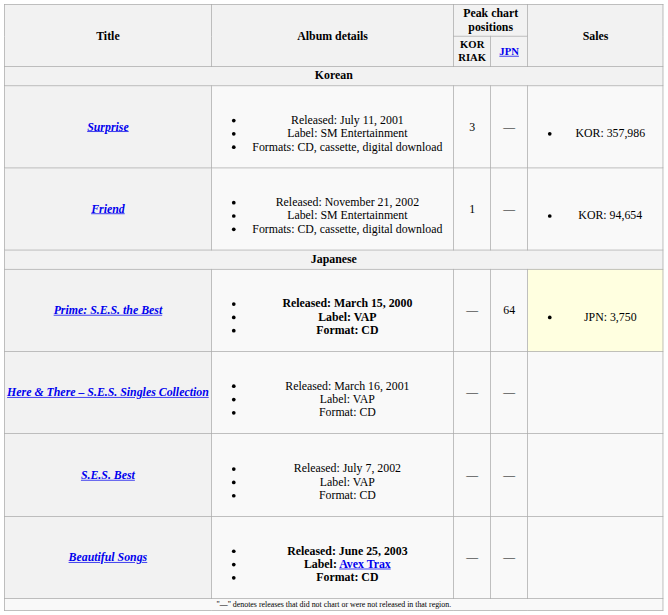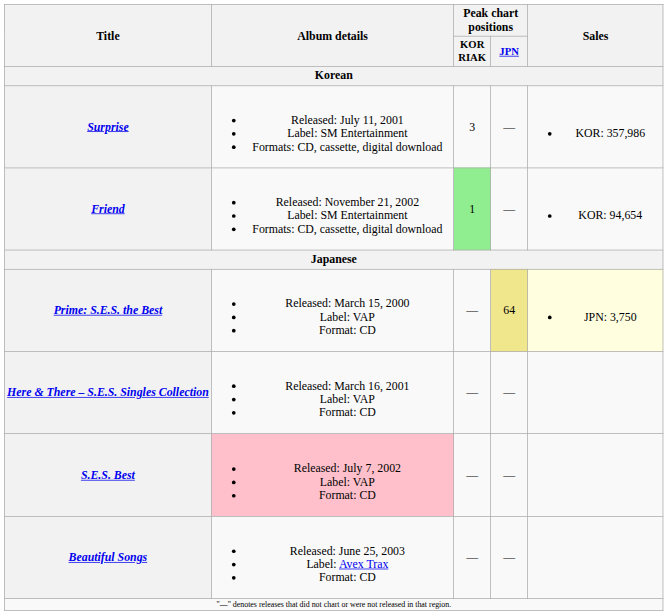(472, 209) no background -> (472, 209) lightgreen background
(333, 317) bold -> (333, 317) normal
(509, 310) no background -> (509, 310) khaki background
(333, 482) no background -> (333, 482) pink background
(333, 564) bold -> (333, 564) normal
